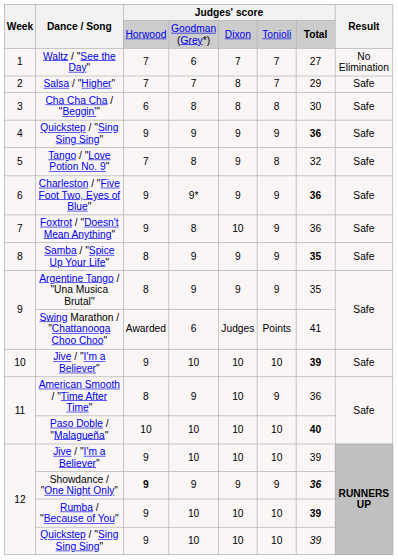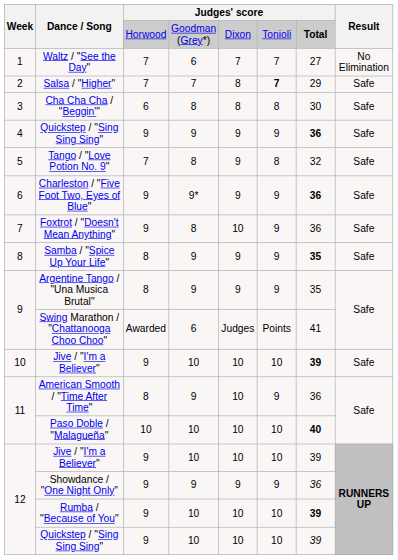(277, 84) normal -> (277, 84) bold
(146, 485) bold -> (146, 485) normal
(316, 485) bold -> (316, 485) normal
